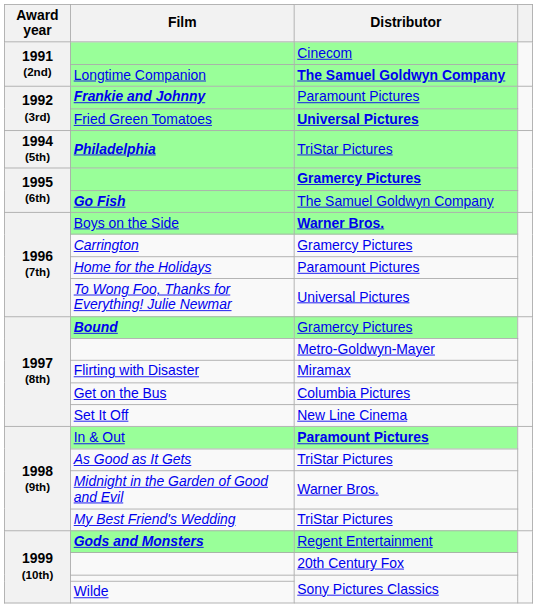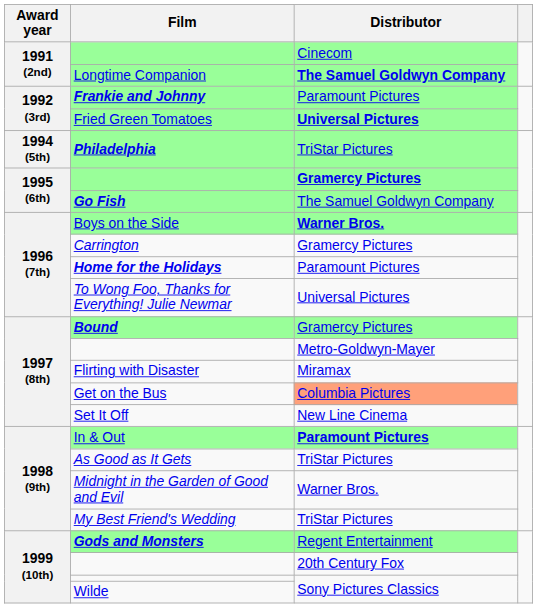(143, 267) normal -> (148, 267) bold
(354, 393) no background -> (354, 393) lightsalmon background
